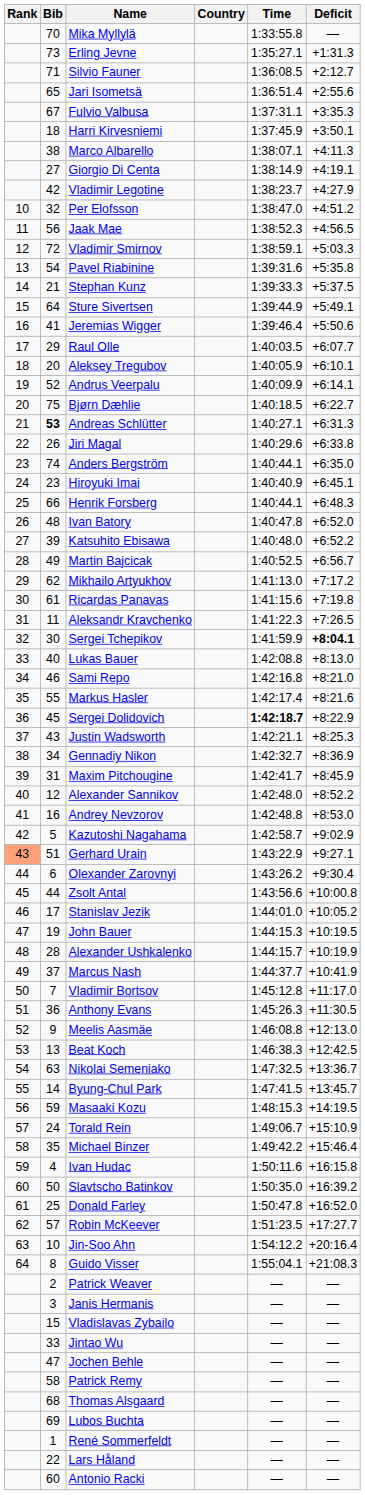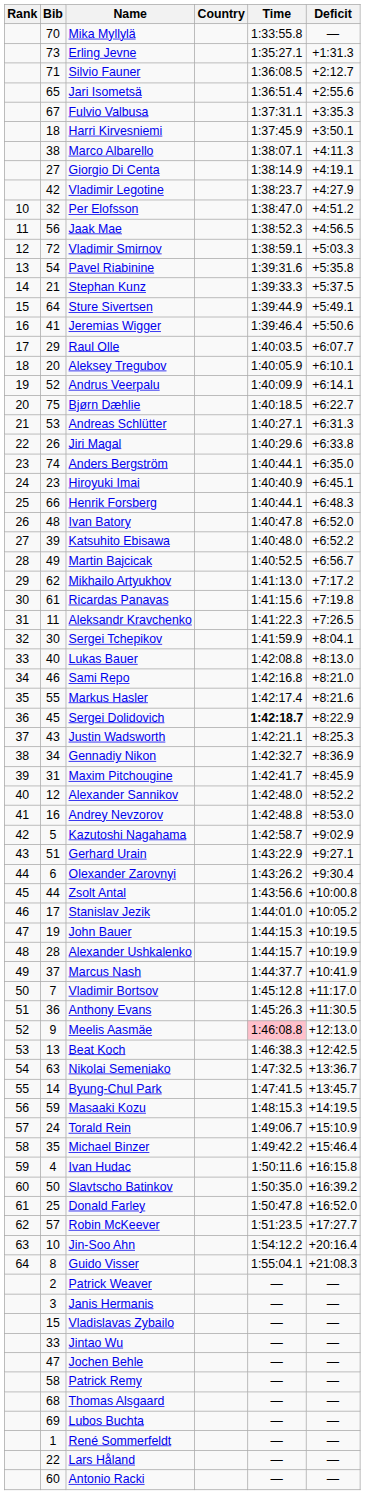(53, 424) bold -> (53, 424) normal
(333, 639) bold -> (333, 639) normal
(22, 854) lightsalmon background -> (22, 854) no background
(277, 1030) no background -> (277, 1030) pink background
